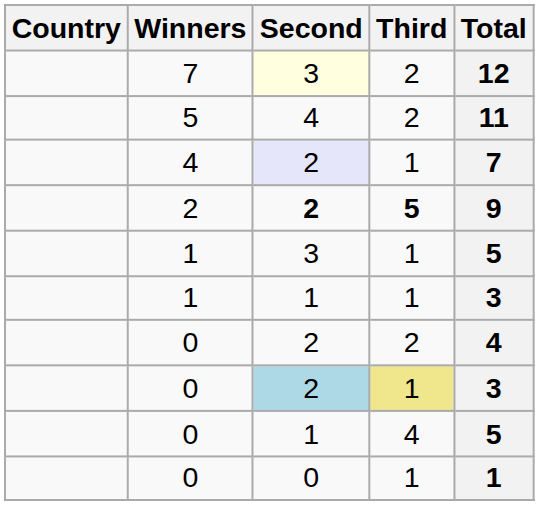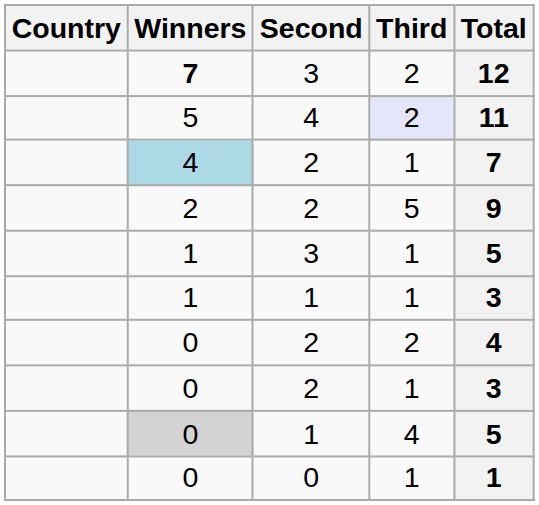(190, 73) normal -> (190, 73) bold
(311, 73) lightyellow background -> (311, 73) no background
(412, 118) no background -> (412, 118) lavender background
(190, 163) no background -> (190, 163) lightblue background
(311, 163) lavender background -> (311, 163) no background
(311, 208) bold -> (311, 208) normal
(412, 208) bold -> (412, 208) normal
(311, 388) lightblue background -> (311, 388) no background
(412, 388) khaki background -> (412, 388) no background
(190, 433) no background -> (190, 433) lightgrey background
